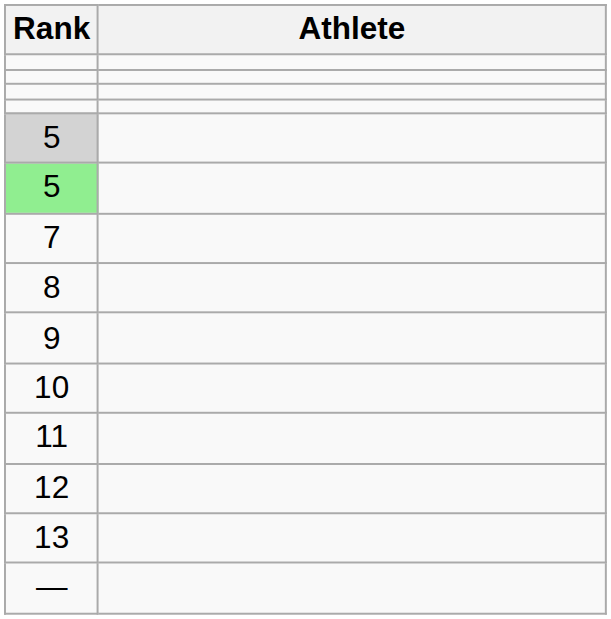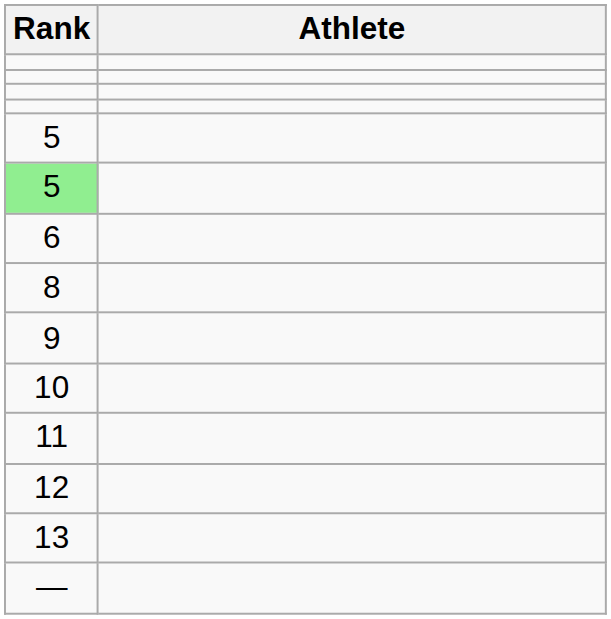(52, 137) lightgrey background -> (52, 137) no background
(52, 237) 7 -> (52, 237) 6
